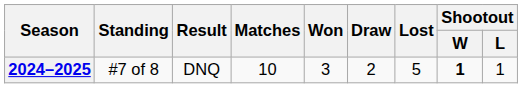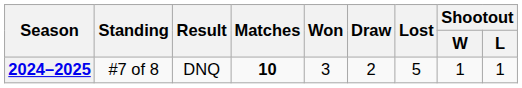(267, 69) normal -> (267, 69) bold
(460, 69) bold -> (460, 69) normal
